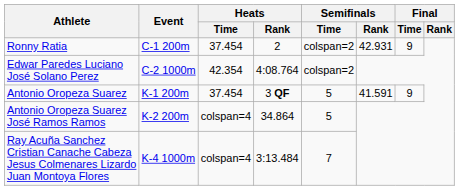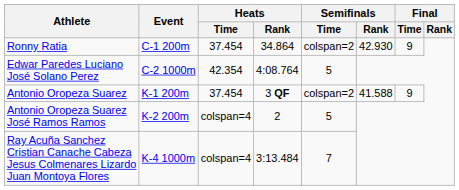(277, 47) 2 -> (277, 47) 34.864
(376, 47) 42.931 -> (376, 47) 42.930
(329, 70) colspan=2 -> (329, 70) 5
(329, 94) 5 -> (329, 94) colspan=2
(376, 94) 41.591 -> (376, 94) 41.588
(277, 117) 34.864 -> (277, 117) 2
